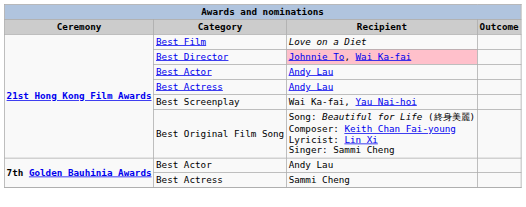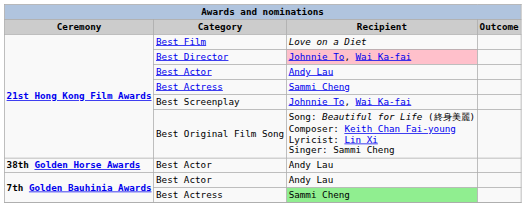(311, 87) Andy Lau -> (319, 87) Sammi Cheng
(353, 102) Wai Ka-fai, Yau Nai-hoi -> (350, 102) Johnnie To, Wai Ka-fai
+ row: (73, 166)
(319, 181) no background -> (319, 195) lightgreen background
